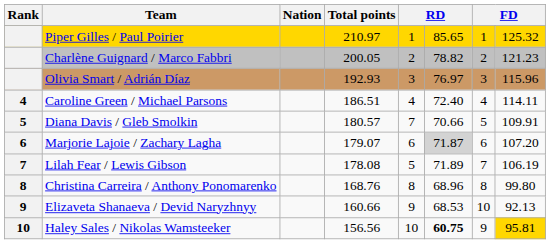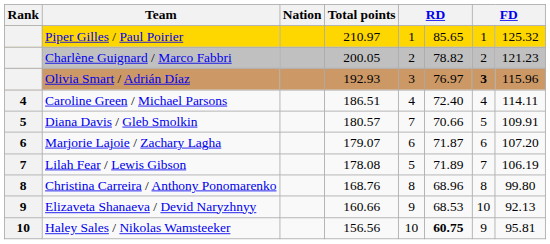(484, 79) normal -> (484, 79) bold
(448, 143) lightgrey background -> (448, 143) no background
(520, 228) gold background -> (520, 228) no background
